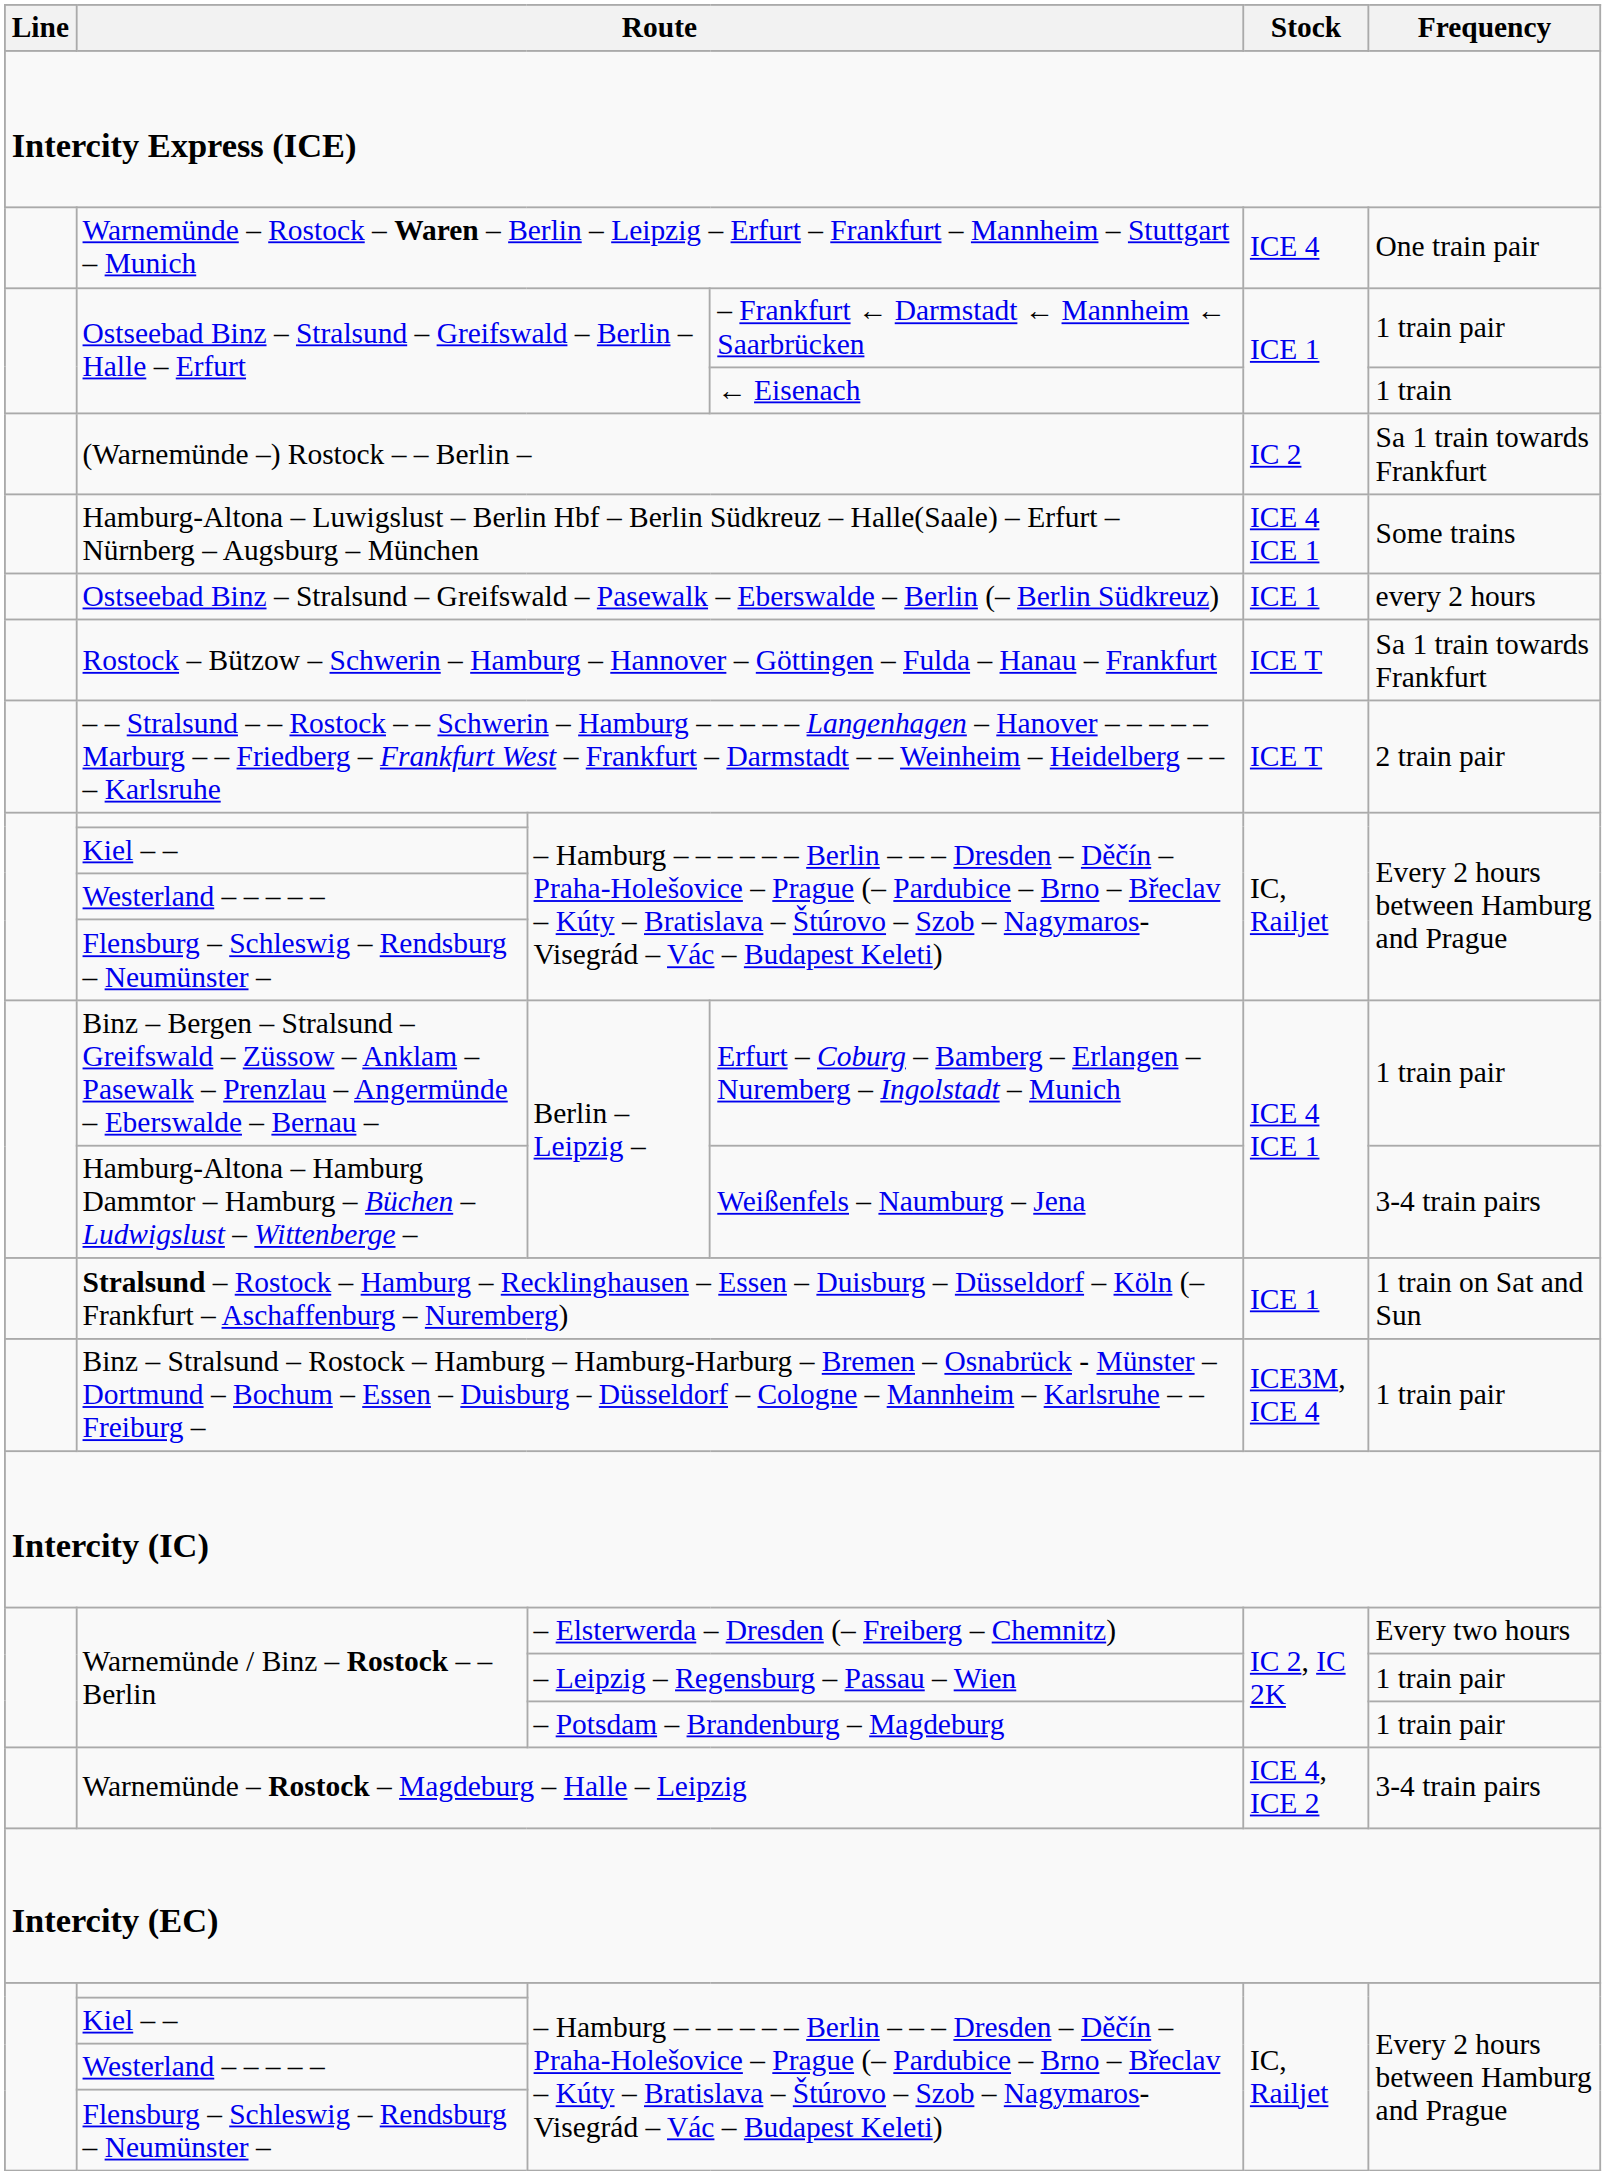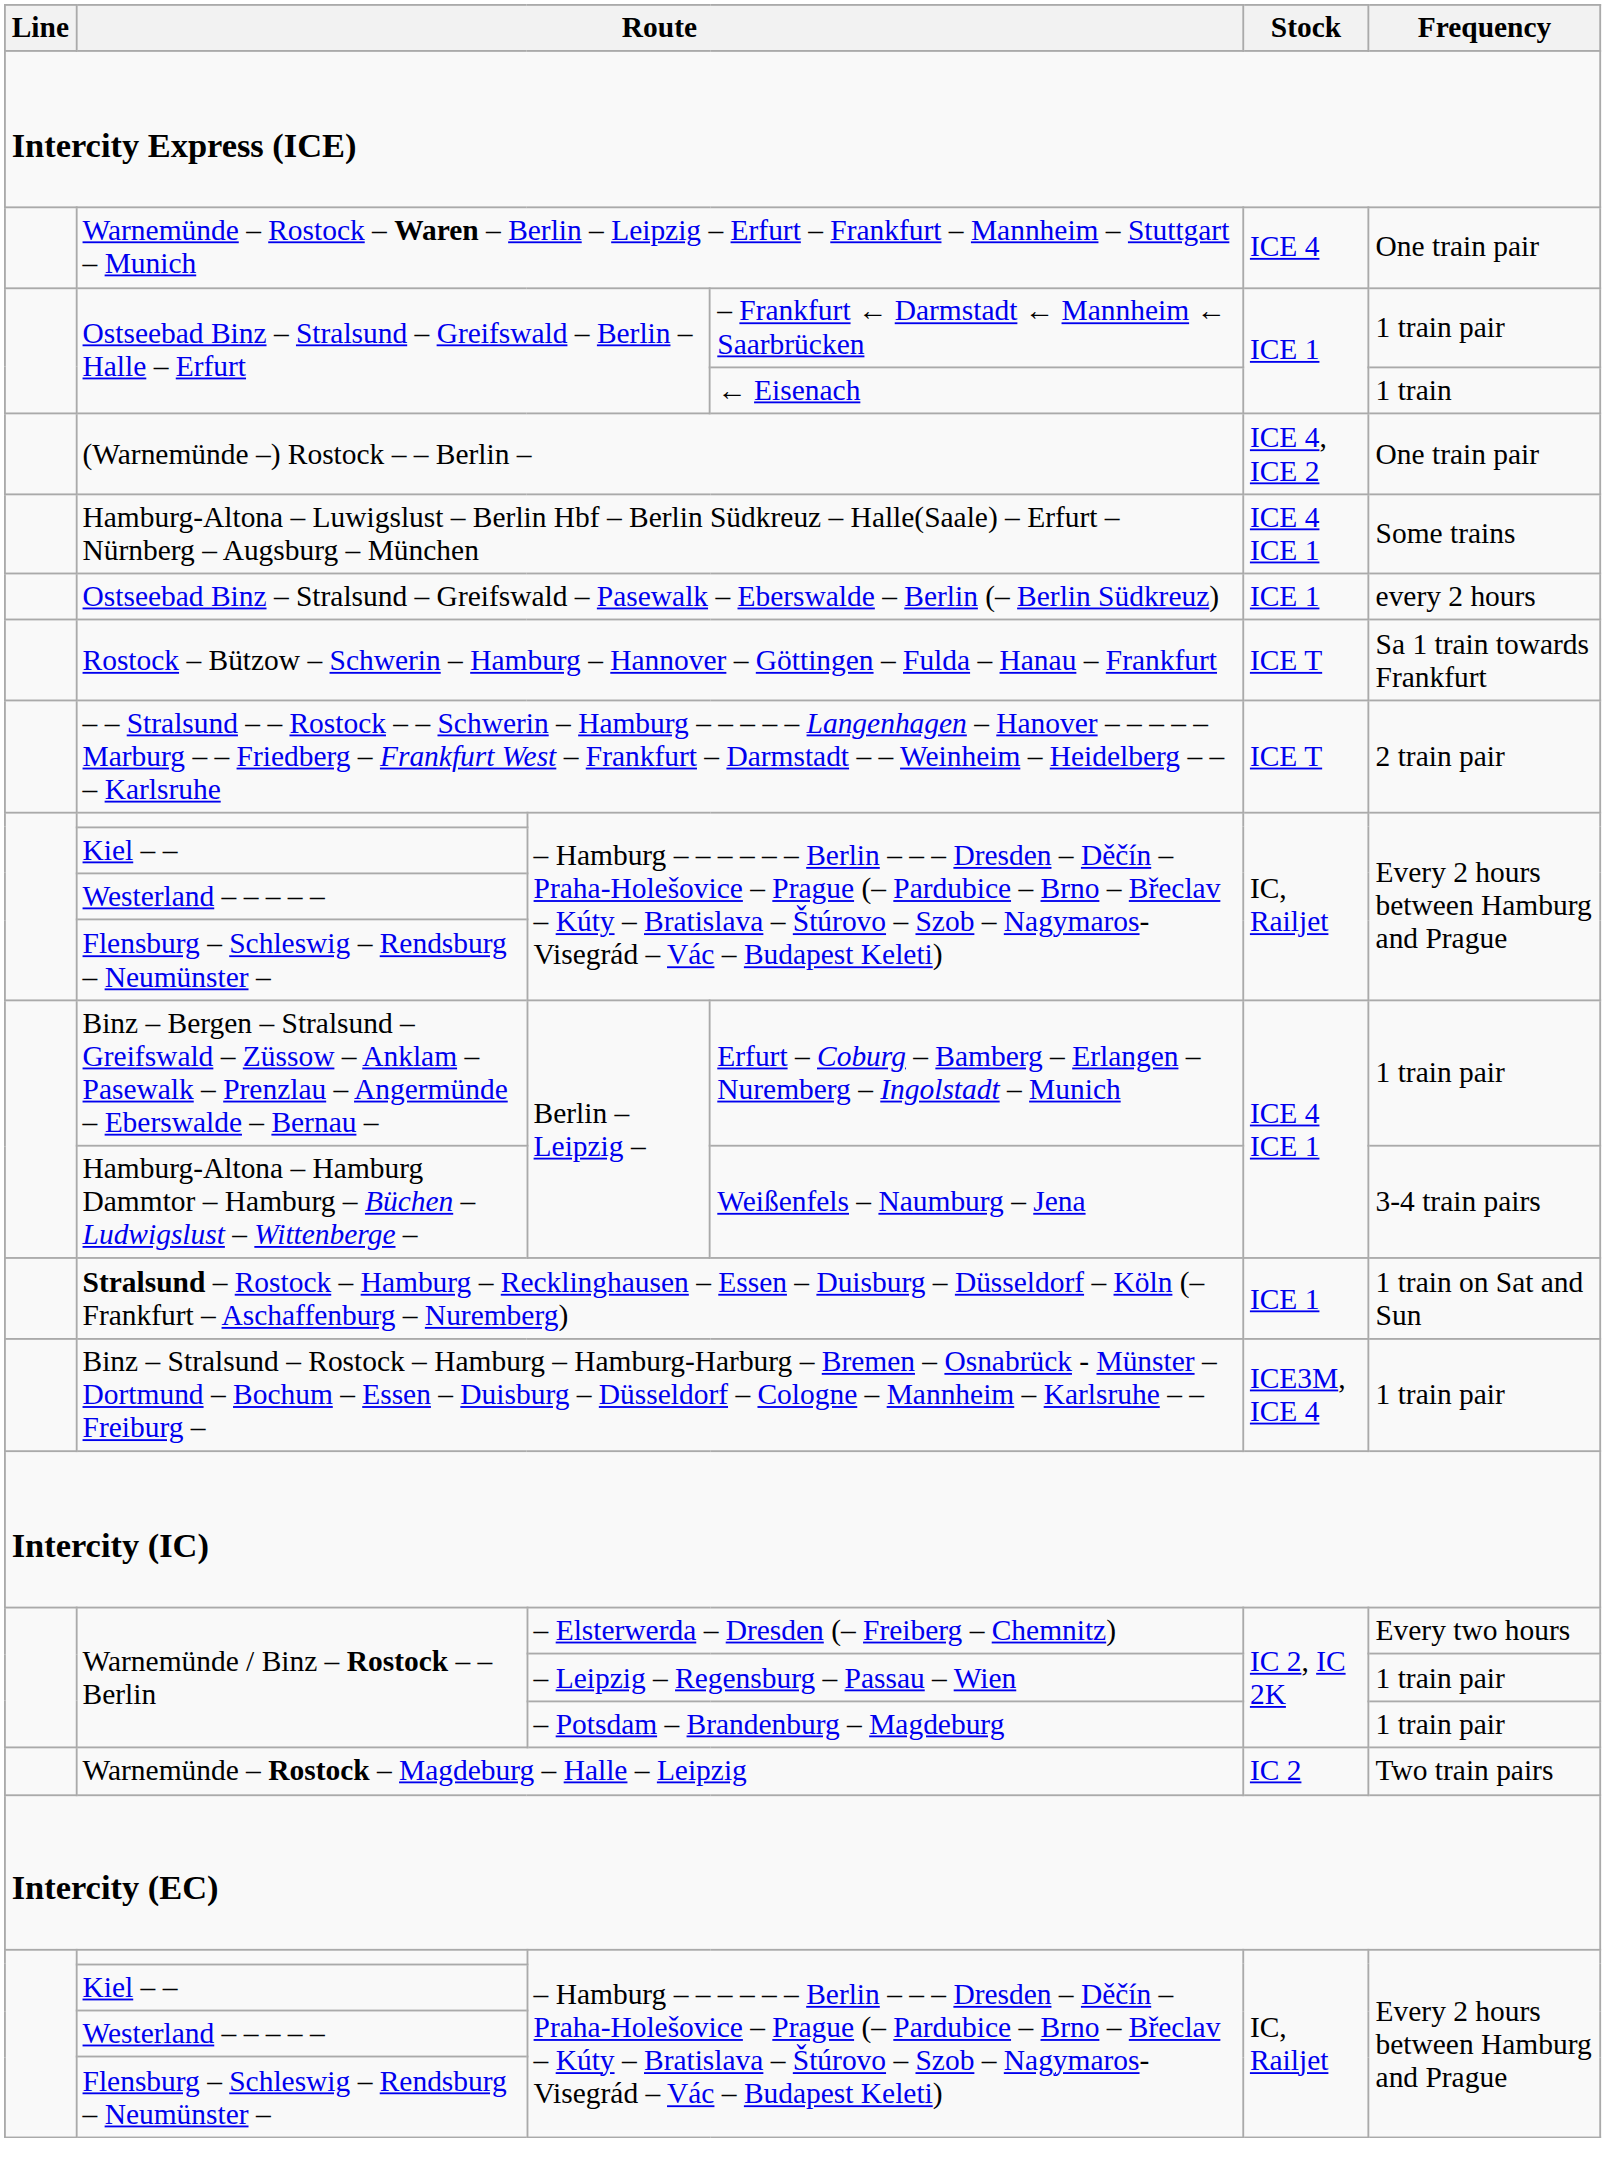(1276, 453) IC 2 -> (1288, 453) ICE 4, ICE 2
(1482, 453) Sa 1 train towards Frankfurt -> (1457, 453) One train pair
(1288, 1787) ICE 4, ICE 2 -> (1276, 1770) IC 2
(1458, 1787) 3-4 train pairs -> (1464, 1770) Two train pairs
